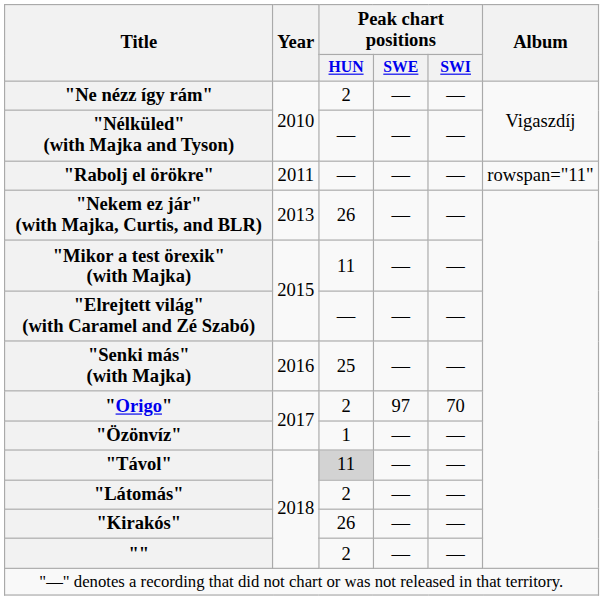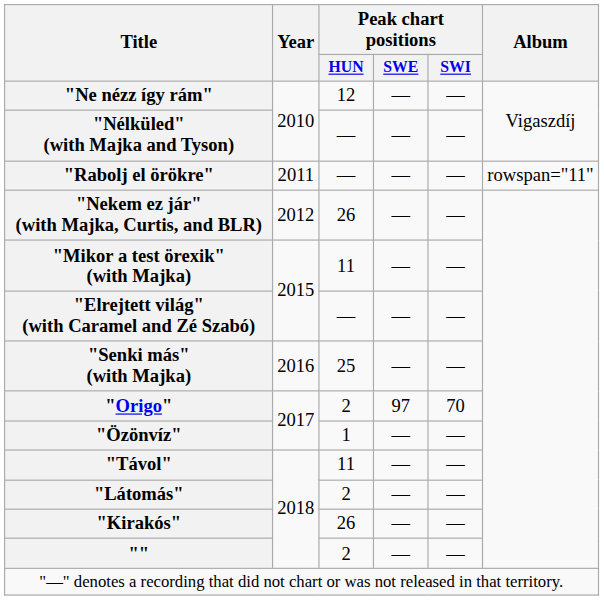(346, 95) 2 -> (346, 95) 12
(296, 215) 2013 -> (296, 215) 2012
(346, 464) lightgrey background -> (346, 464) no background
